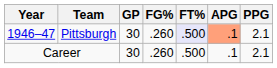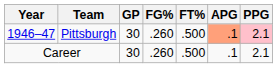(193, 34) lavender background -> (193, 34) no background
(261, 34) no background -> (261, 34) pink background
